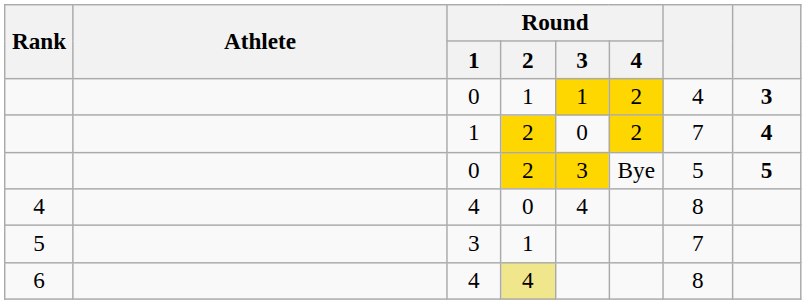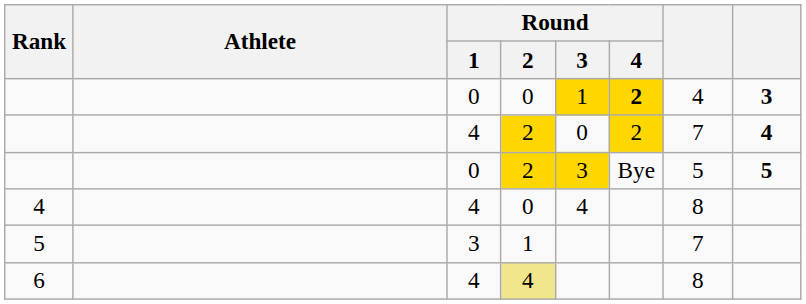(528, 96) 1 -> (528, 96) 0
(636, 96) normal -> (636, 96) bold
(474, 133) 1 -> (474, 133) 4
